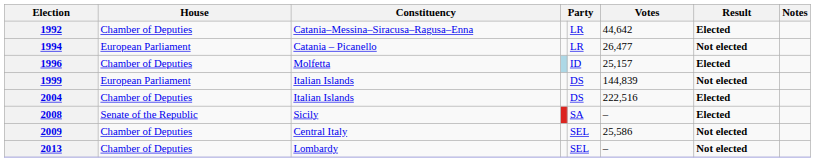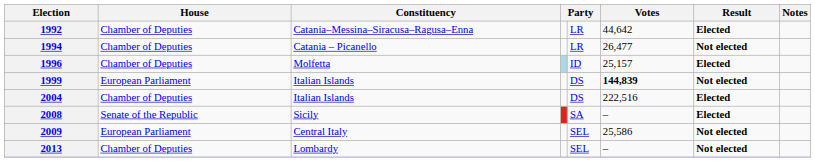(146, 47) European Parliament -> (146, 47) Chamber of Deputies
(620, 81) normal -> (620, 81) bold
(146, 132) Chamber of Deputies -> (146, 132) European Parliament
